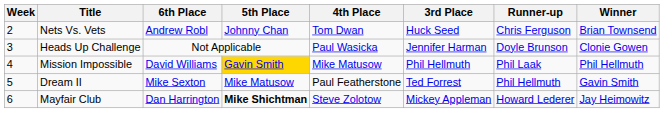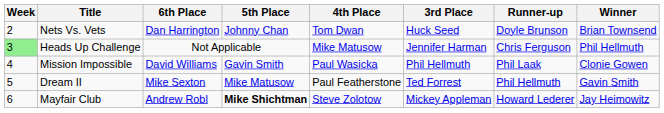(177, 30) Andrew Robl -> (182, 30) Dan Harrington
(534, 30) Chris Ferguson -> (532, 30) Doyle Brunson
(10, 47) no background -> (10, 47) lightgreen background
(345, 47) Paul Wasicka -> (347, 47) Mike Matusow
(532, 47) Doyle Brunson -> (534, 47) Chris Ferguson
(614, 47) Clonie Gowen -> (611, 47) Phil Hellmuth
(254, 64) gold background -> (254, 64) no background
(347, 64) Mike Matusow -> (345, 64) Paul Wasicka
(611, 64) Phil Hellmuth -> (614, 64) Clonie Gowen
(182, 99) Dan Harrington -> (177, 99) Andrew Robl
